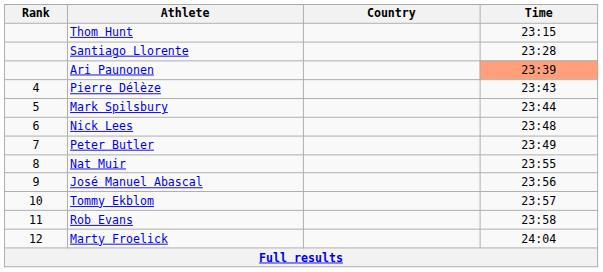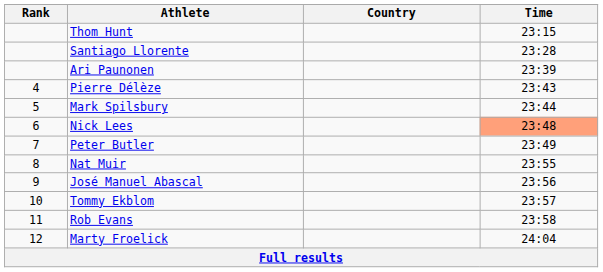(539, 70) lightsalmon background -> (539, 70) no background
(539, 127) no background -> (539, 127) lightsalmon background
